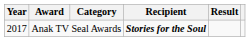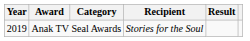(17, 28) 2017 -> (17, 28) 2019
(166, 28) bold -> (165, 28) normal
